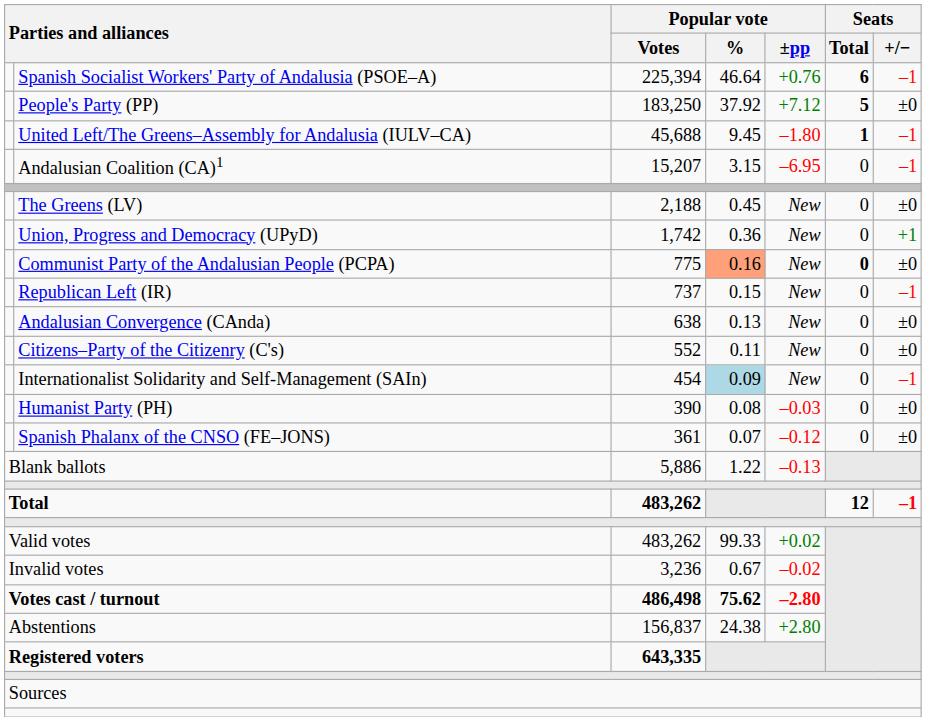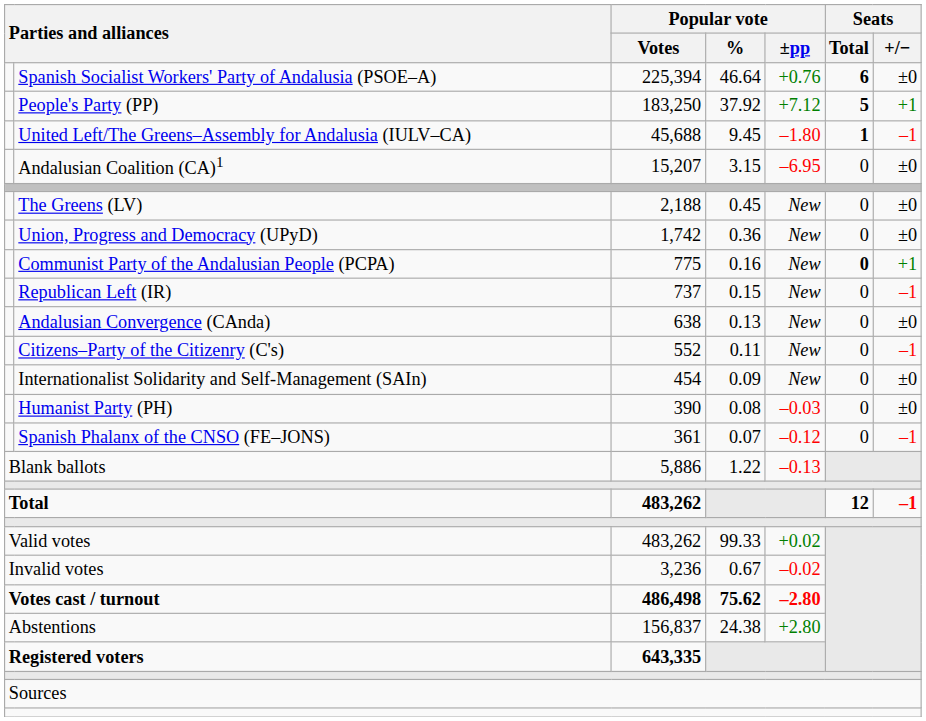(908, 76) –1 -> (908, 76) ±0
(908, 105) ±0 -> (908, 105) +1
(908, 166) –1 -> (908, 166) ±0
(908, 234) +1 -> (908, 234) ±0
(745, 263) lightsalmon background -> (745, 263) no background
(908, 263) ±0 -> (908, 263) +1
(908, 350) ±0 -> (908, 350) –1
(745, 379) lightblue background -> (745, 379) no background
(908, 379) –1 -> (908, 379) ±0
(908, 437) ±0 -> (908, 437) –1
